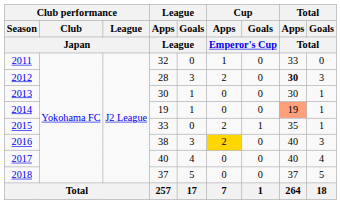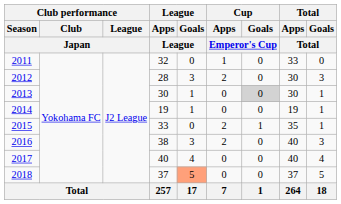(293, 77) bold -> (293, 77) normal
(260, 93) no background -> (260, 93) lightgrey background
(293, 110) lightsalmon background -> (293, 110) no background
(224, 142) gold background -> (224, 142) no background
(192, 175) no background -> (192, 175) lightsalmon background
